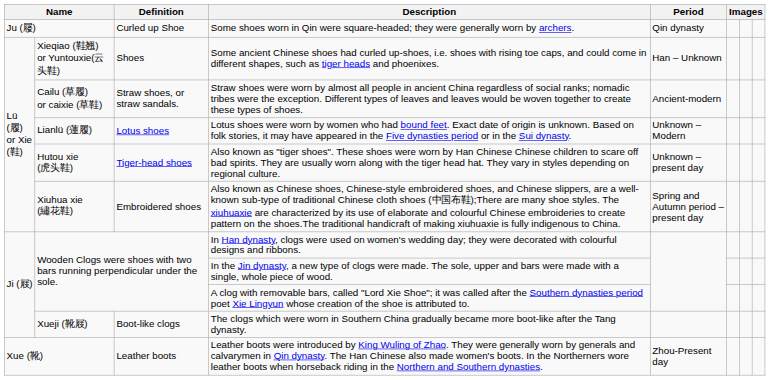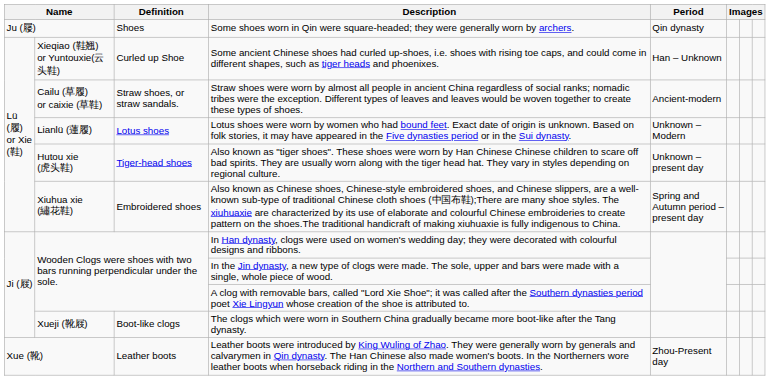(150, 28) Curled up Shoe -> (130, 28) Shoes
(130, 58) Shoes -> (150, 58) Curled up Shoe
